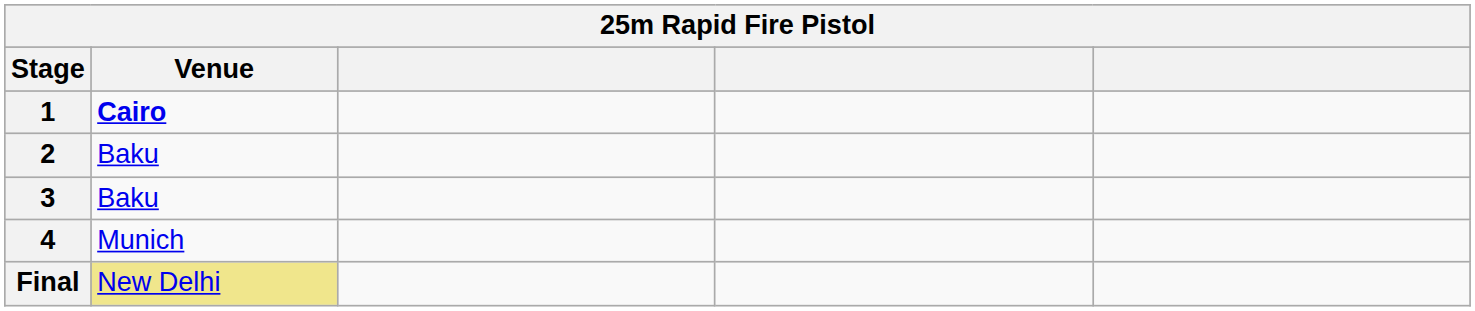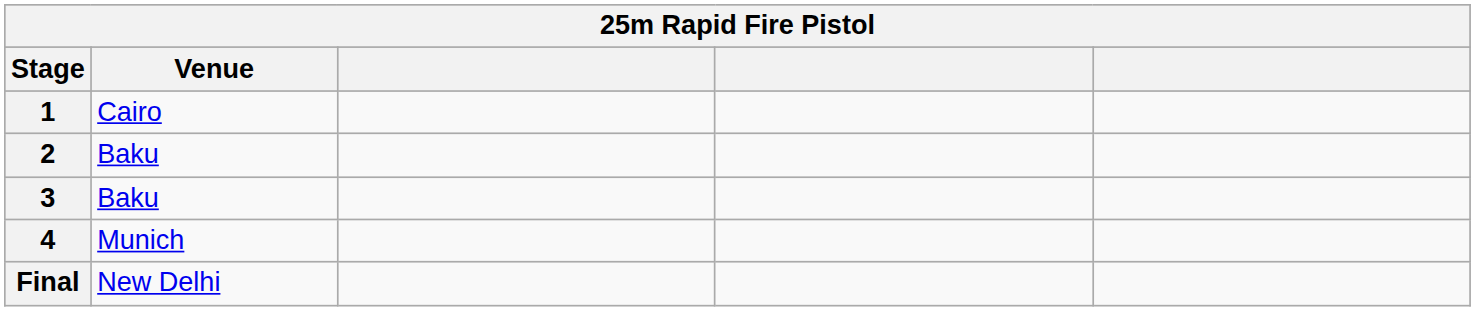(132, 111) bold -> (129, 111) normal
(159, 283) khaki background -> (159, 283) no background
